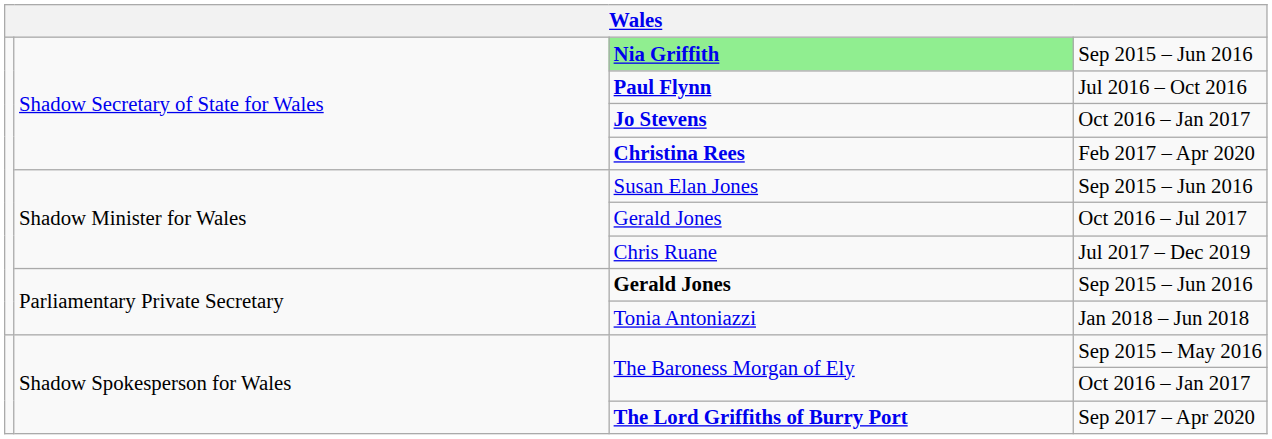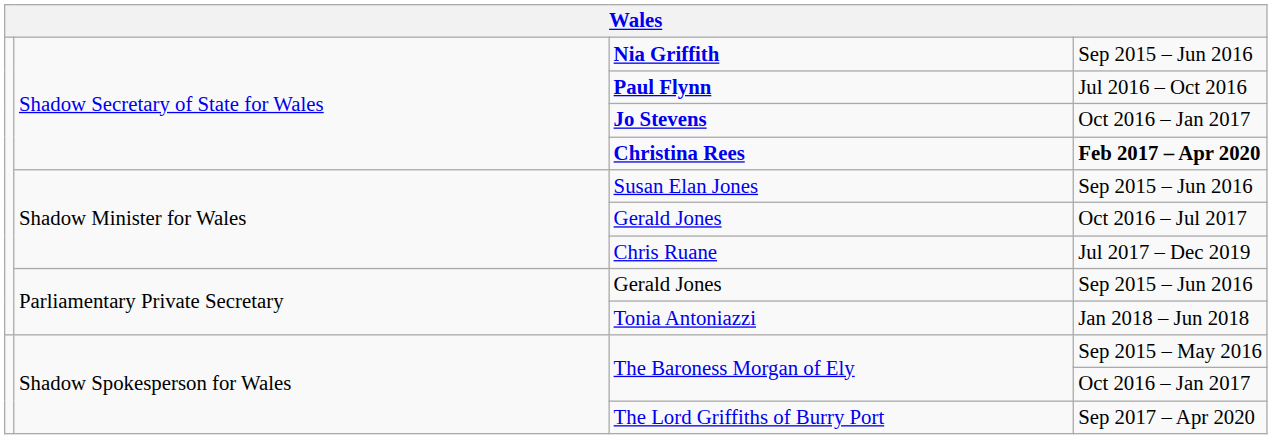(666, 53) lightgreen background -> (666, 53) no background
(1167, 152) normal -> (1169, 152) bold
(672, 284) bold -> (668, 284) normal
(761, 416) bold -> (749, 416) normal
